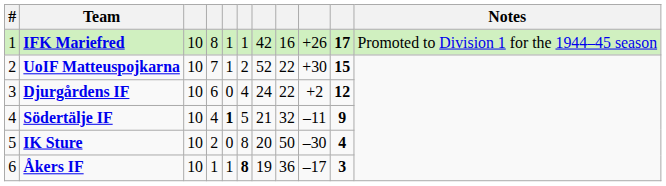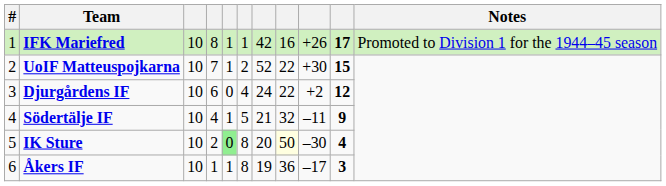(229, 117) bold -> (229, 117) normal
(229, 142) no background -> (229, 142) lightgreen background
(287, 142) no background -> (287, 142) lightyellow background
(245, 167) bold -> (245, 167) normal
